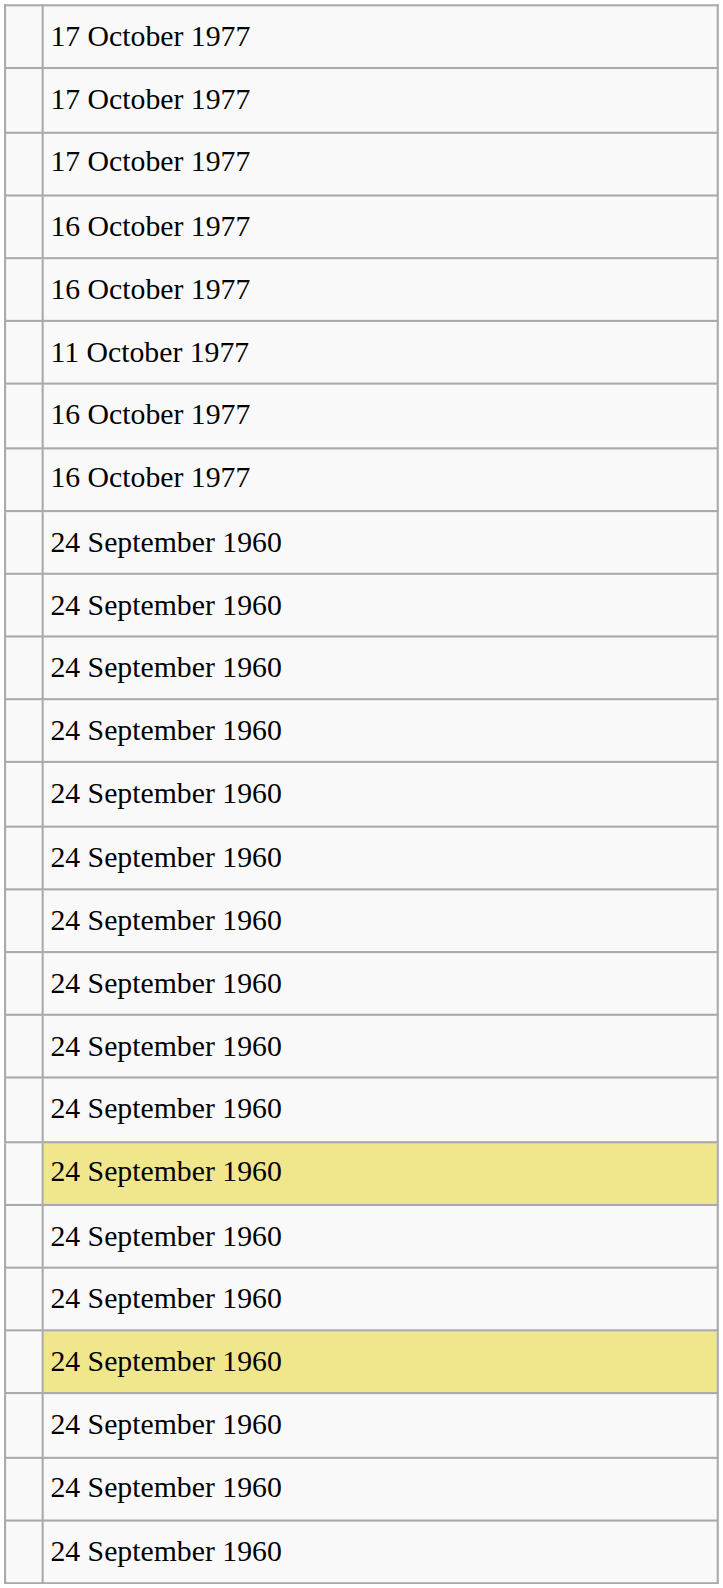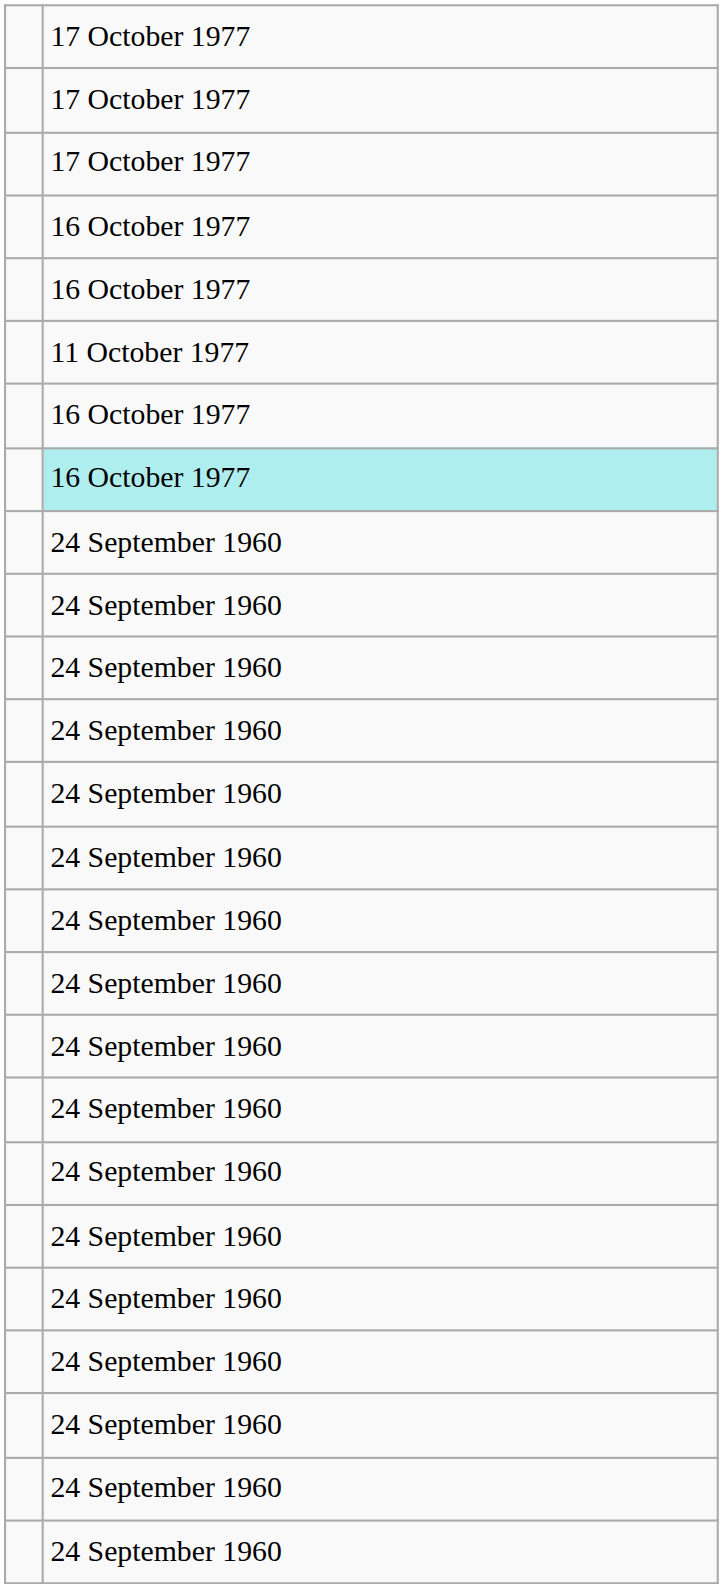(150, 477) no background -> (150, 477) paleturquoise background
(166, 1171) khaki background -> (166, 1171) no background
(166, 1361) khaki background -> (166, 1361) no background
